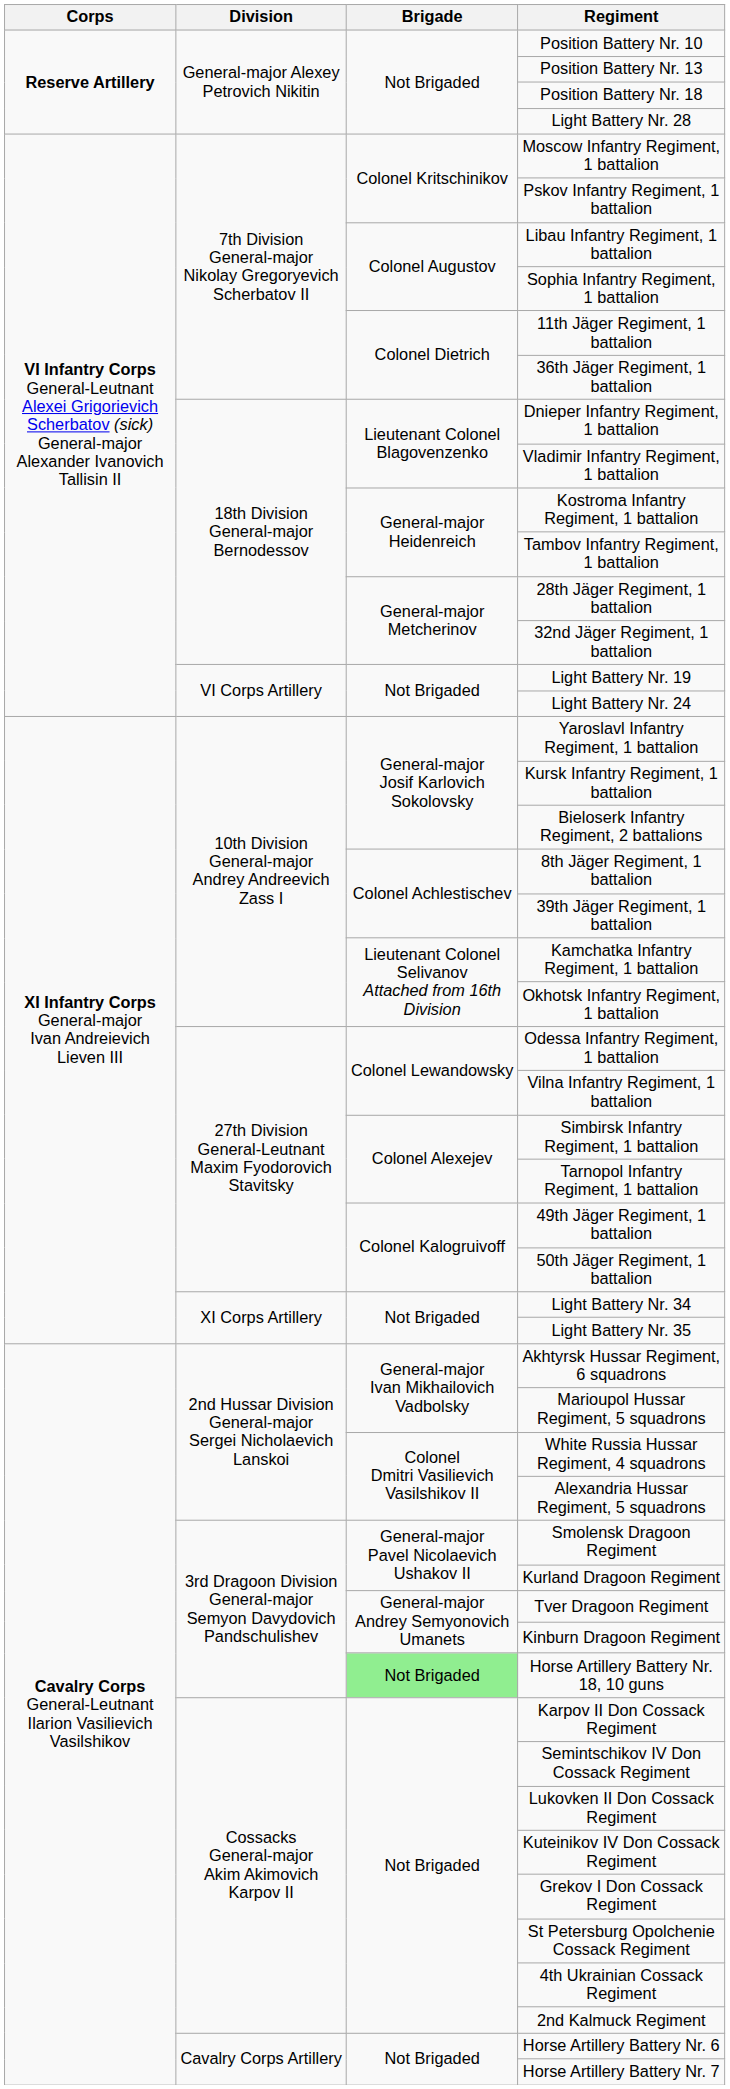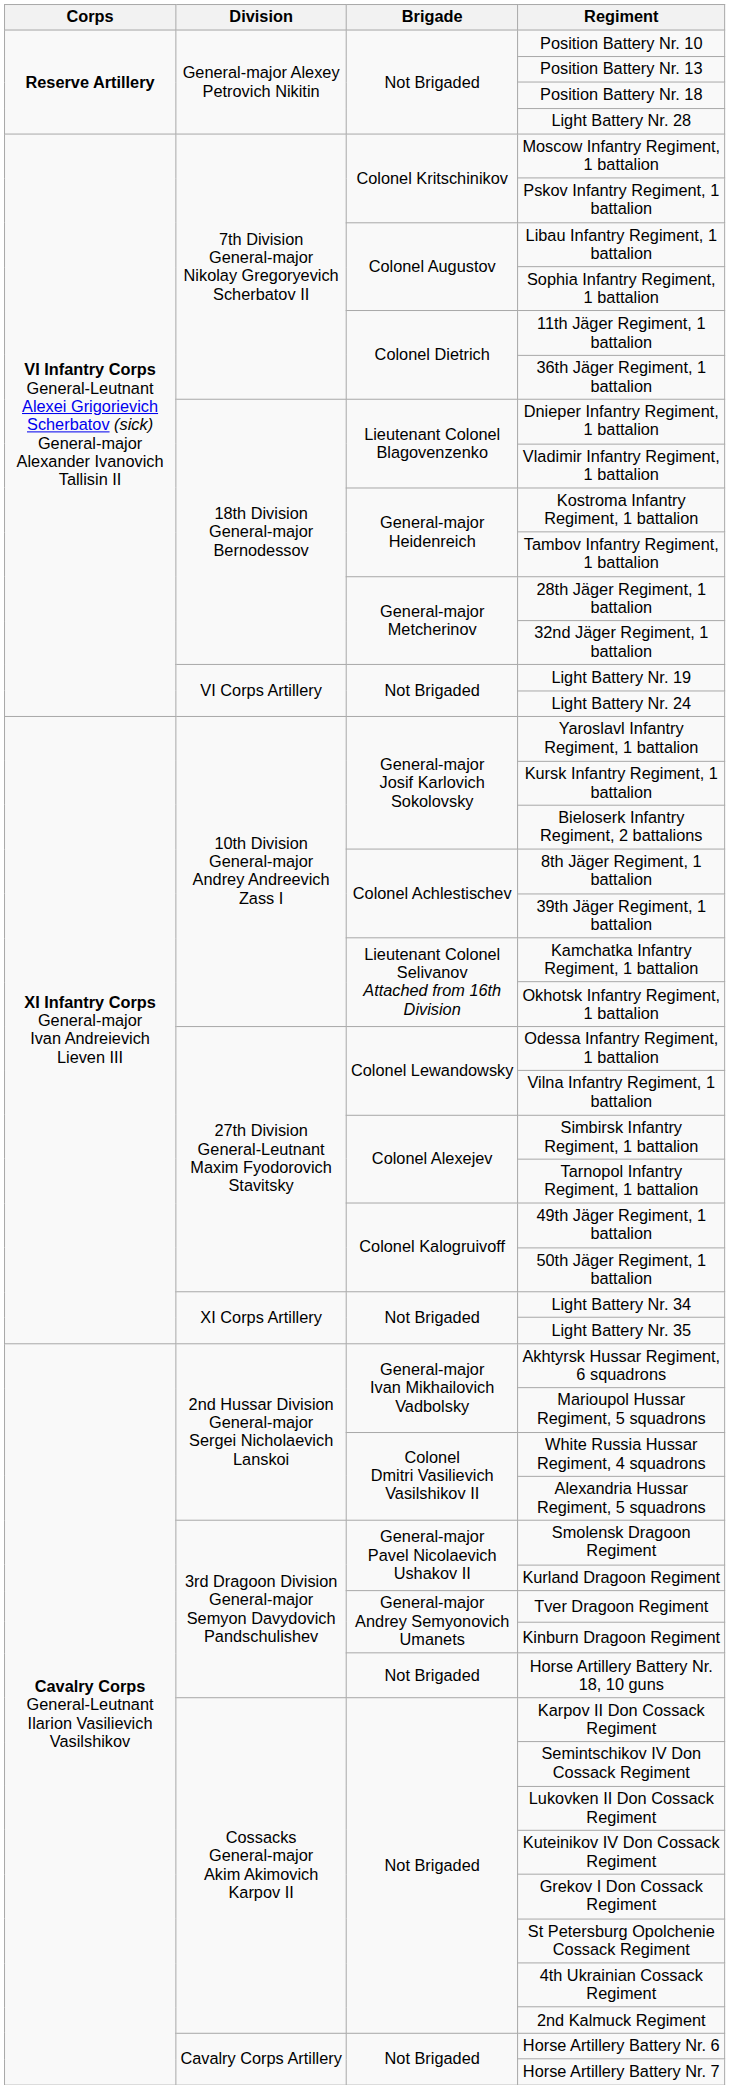(432, 1675) lightgreen background -> (432, 1675) no background
